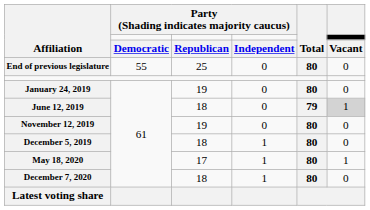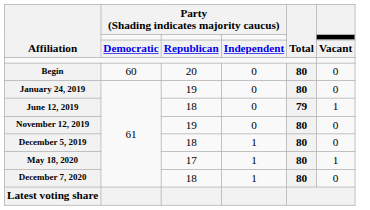- row: (58, 66)
+ row: (53, 71)
(346, 107) lightgrey background -> (336, 107) no background
